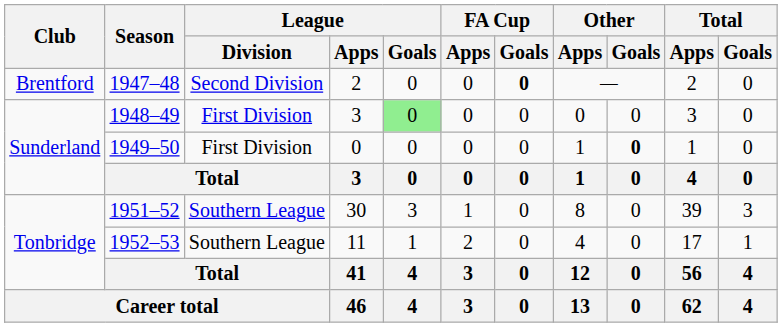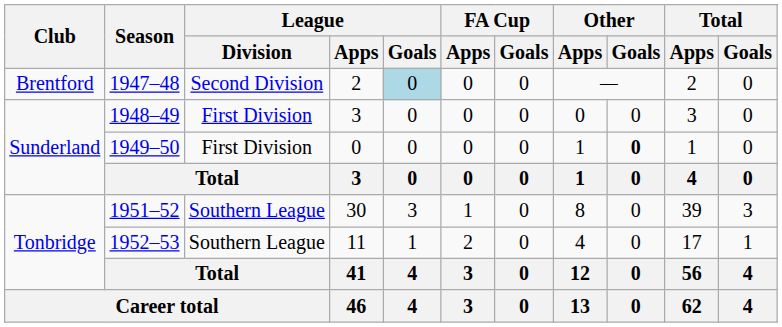(412, 83) no background -> (412, 83) lightblue background
(524, 83) bold -> (524, 83) normal
(412, 115) lightgreen background -> (412, 115) no background
